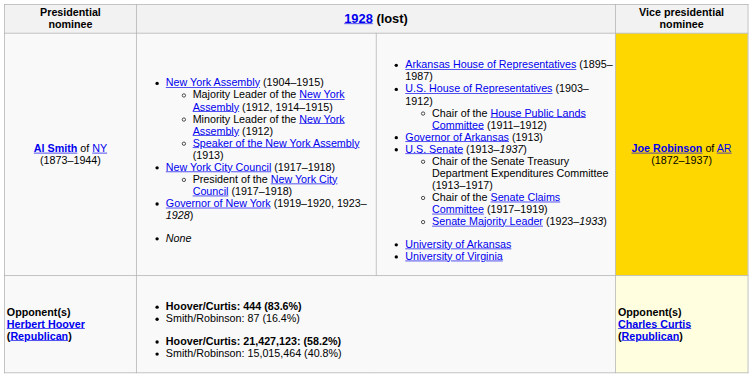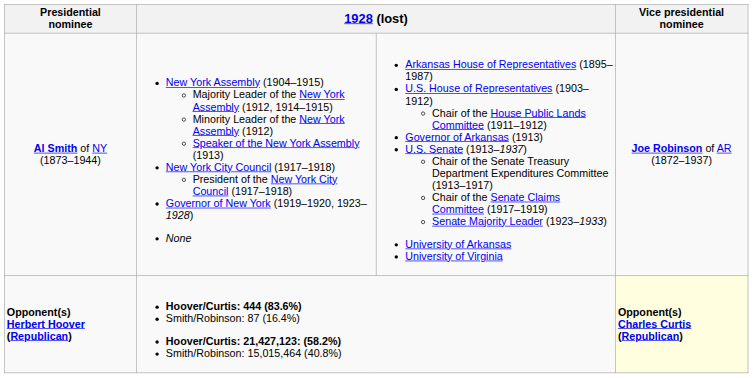(682, 154) gold background -> (682, 154) no background
